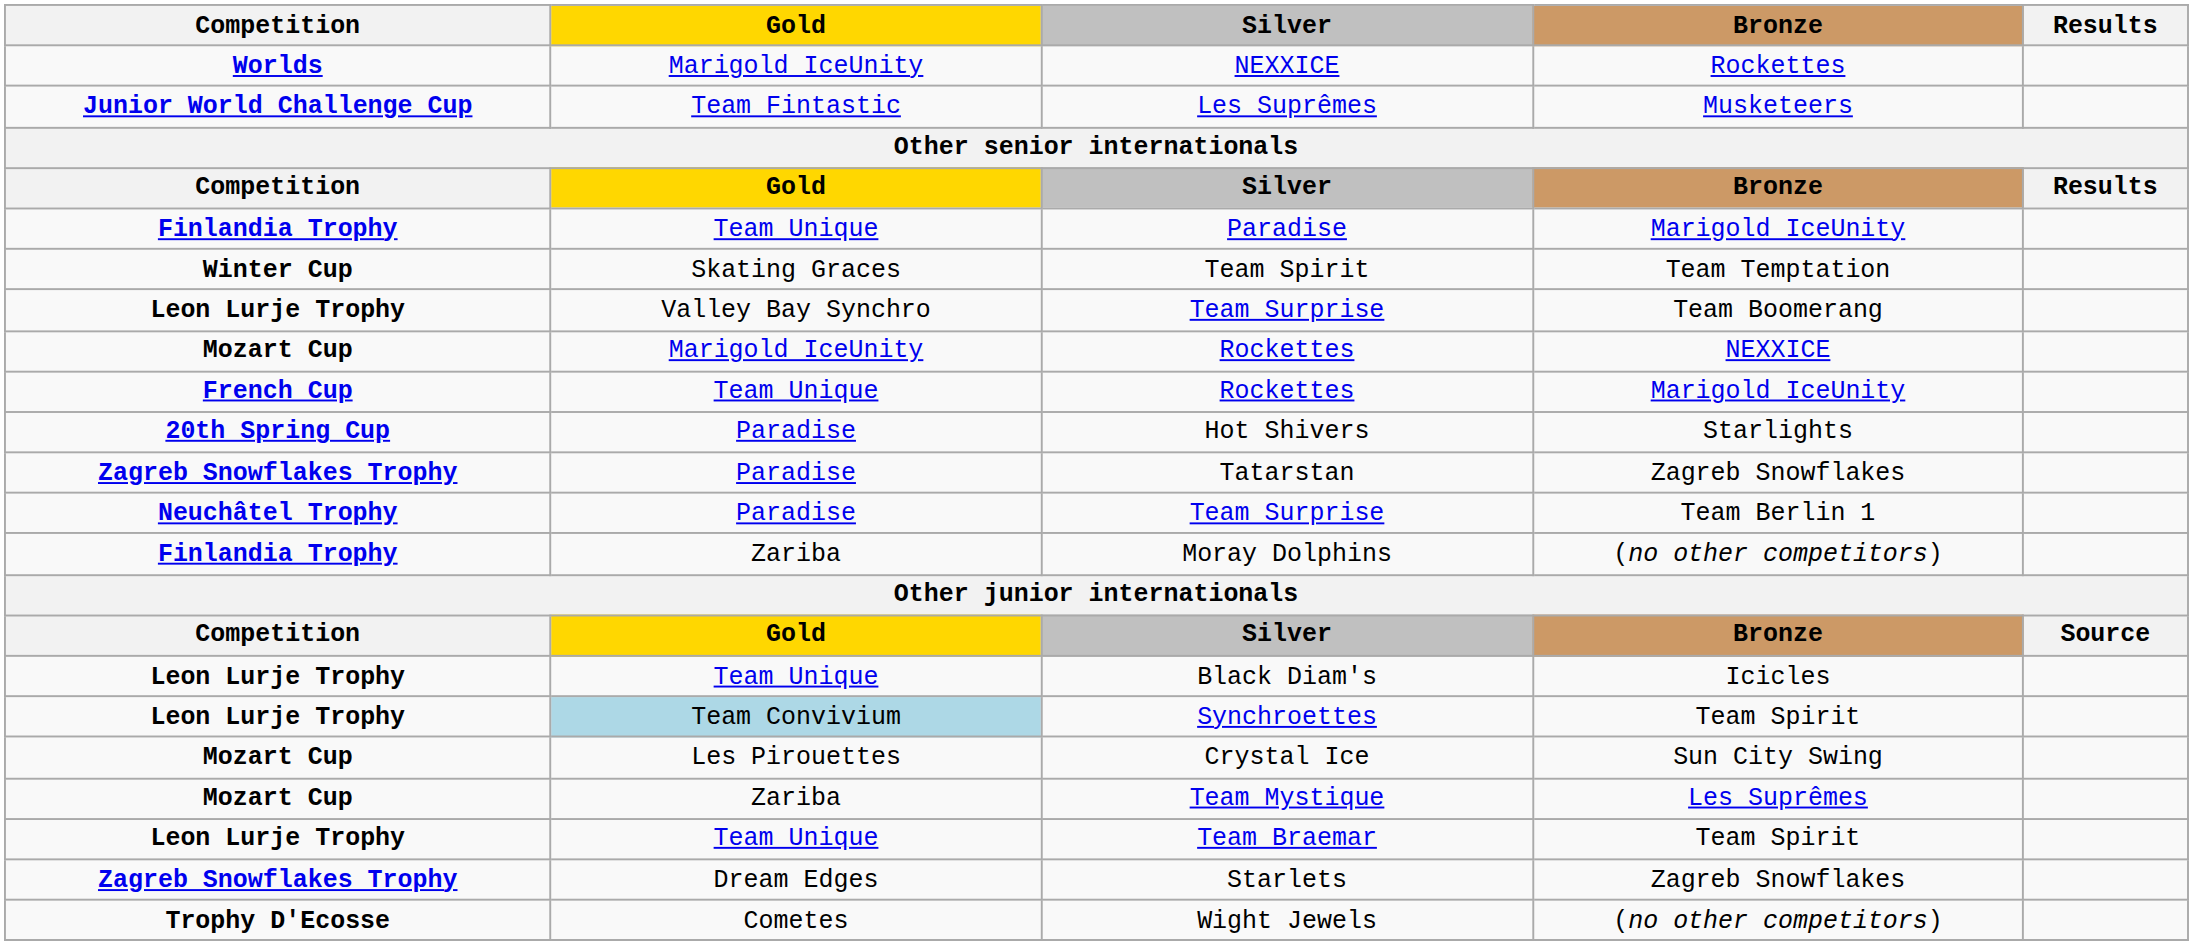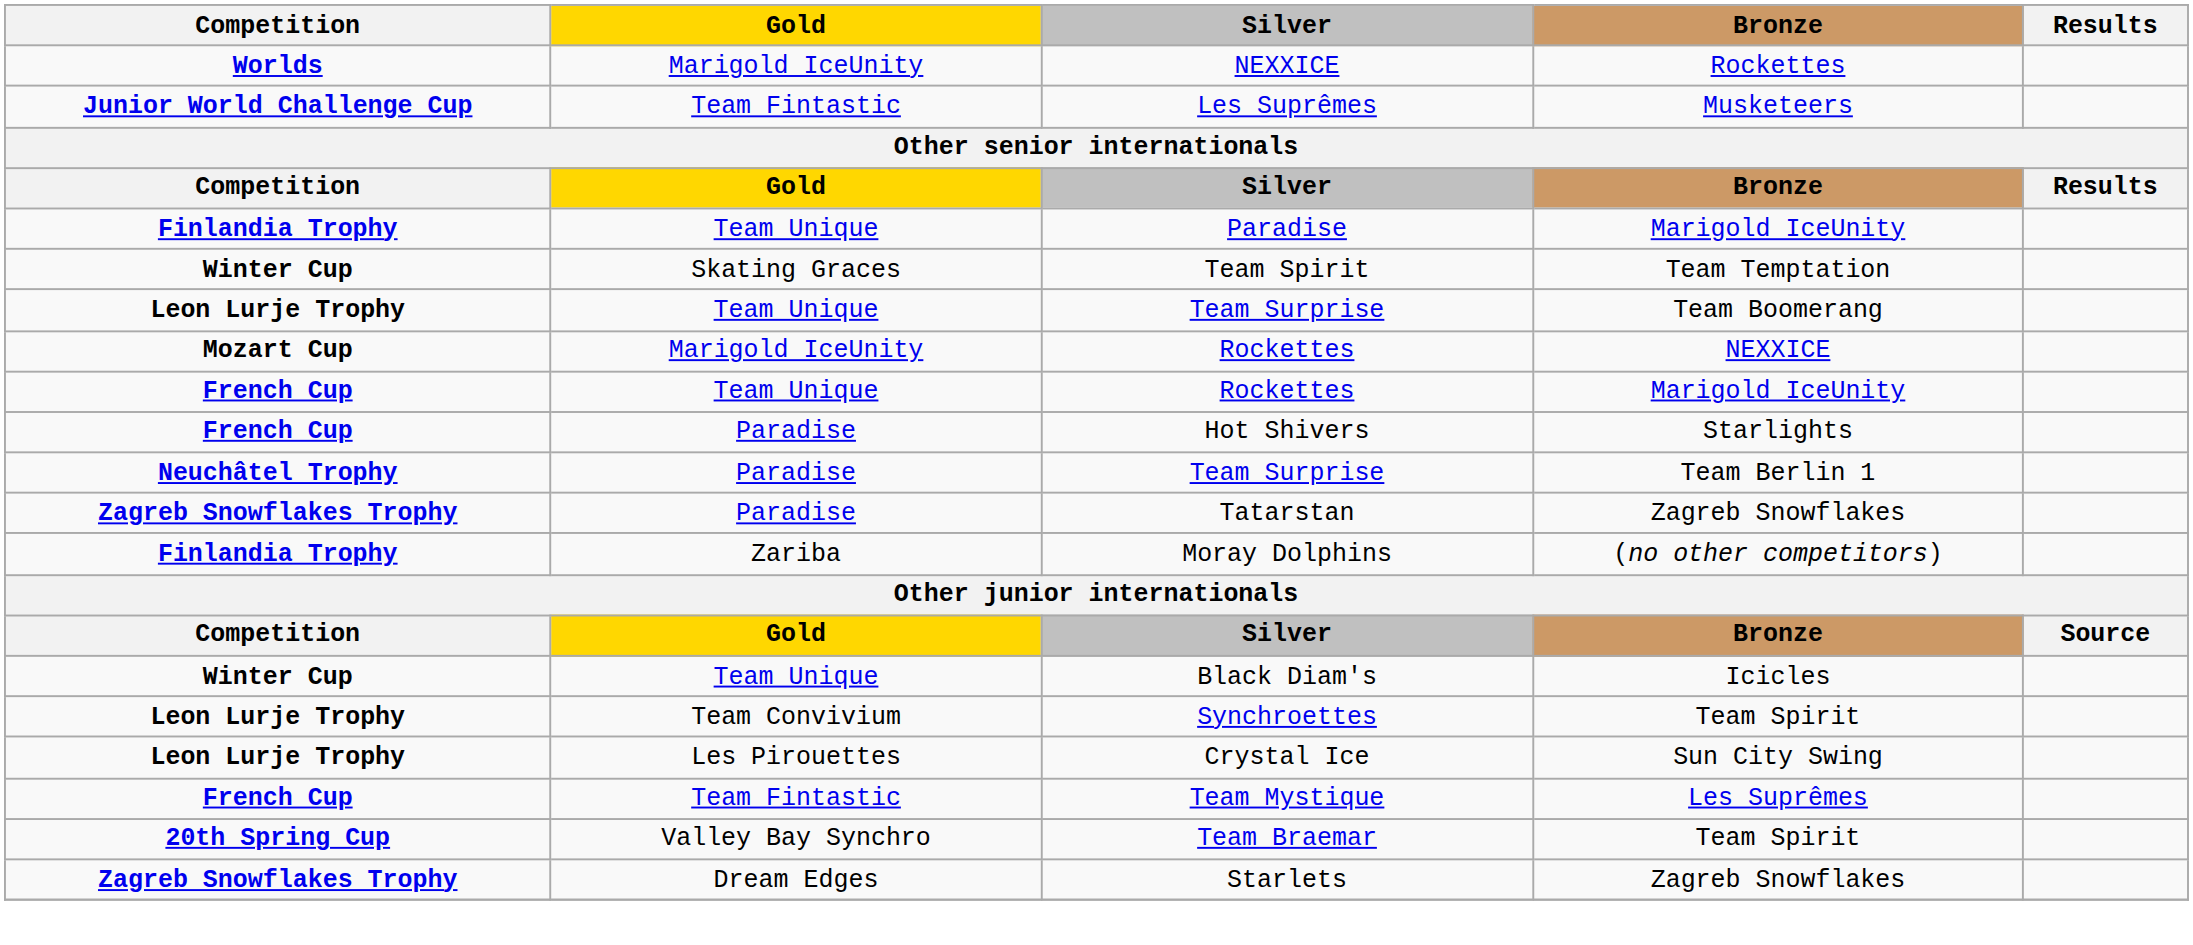(796, 310) Valley Bay Synchro -> (796, 310) Team Unique
(278, 432) 20th Spring Cup -> (278, 432) French Cup
rows swapped: (1287, 473) <-> (1287, 513)
(278, 676) Leon Lurje Trophy -> (278, 676) Winter Cup
(796, 717) lightblue background -> (796, 717) no background
(278, 758) Mozart Cup -> (278, 758) Leon Lurje Trophy
(278, 798) Mozart Cup -> (278, 798) French Cup
(796, 798) Zariba -> (796, 798) Team Fintastic
(278, 839) Leon Lurje Trophy -> (278, 839) 20th Spring Cup
(796, 839) Team Unique -> (796, 839) Valley Bay Synchro
- row: (1287, 920)
